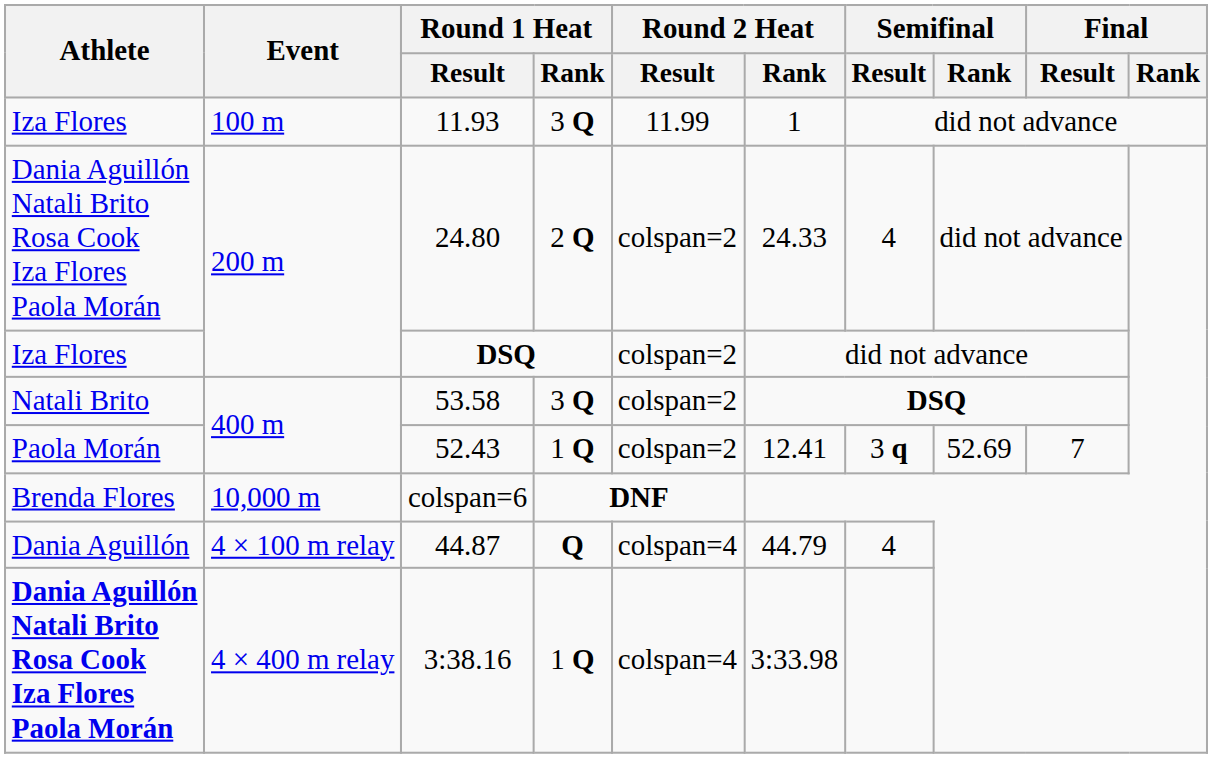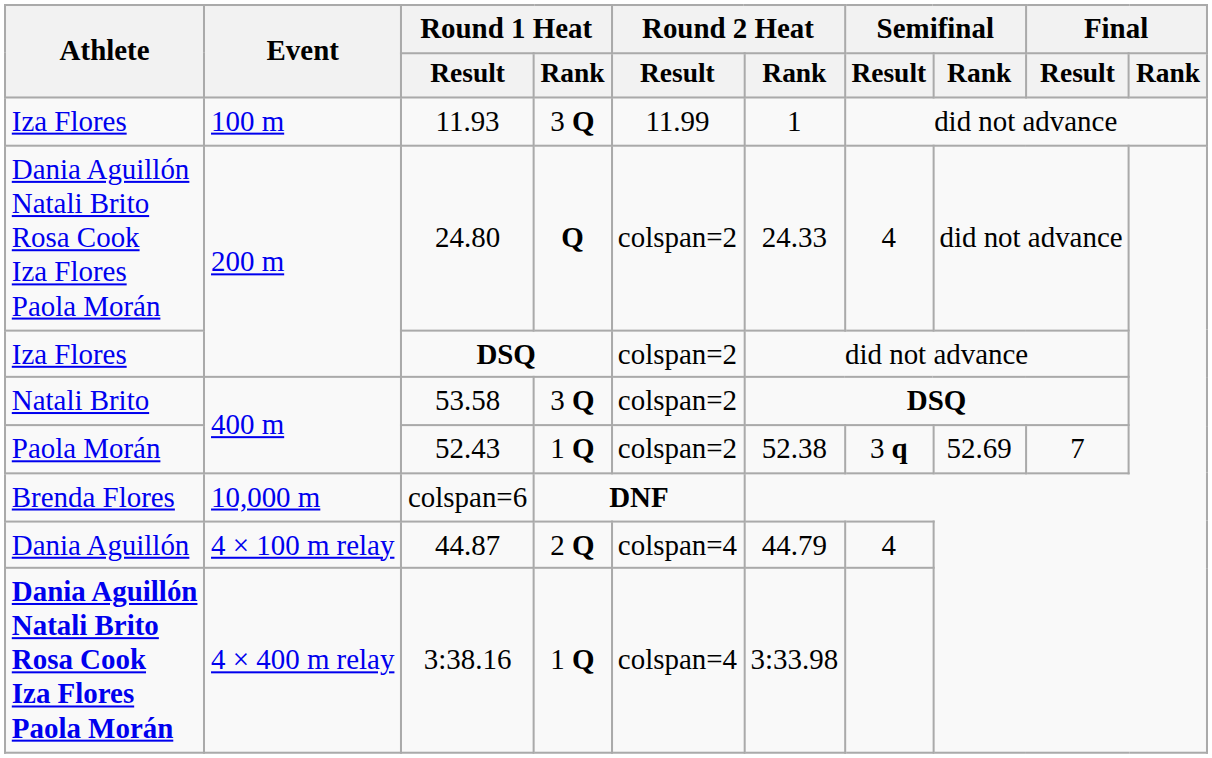(572, 237) 2 Q -> (573, 237) Q
(794, 449) 12.41 -> (794, 449) 52.38
(573, 544) Q -> (572, 544) 2 Q
